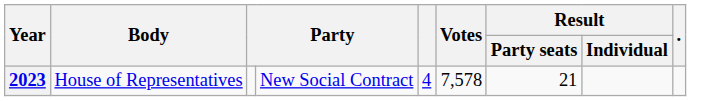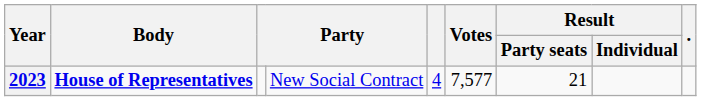(149, 80) normal -> (154, 80) bold
(461, 80) 7,578 -> (471, 80) 7,577
